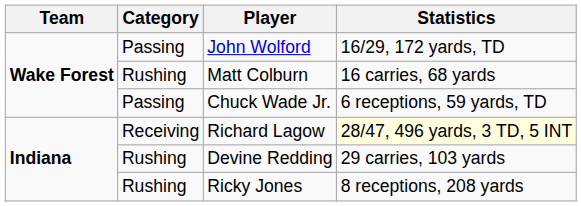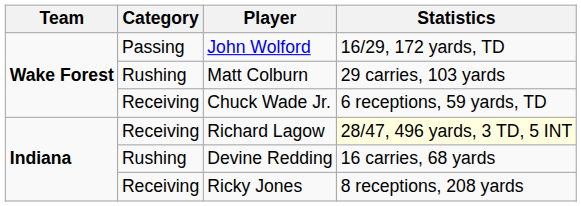(418, 74) 16 carries, 68 yards -> (423, 74) 29 carries, 103 yards
(153, 102) Passing -> (161, 102) Receiving
(423, 158) 29 carries, 103 yards -> (418, 158) 16 carries, 68 yards
(154, 186) Rushing -> (161, 186) Receiving
